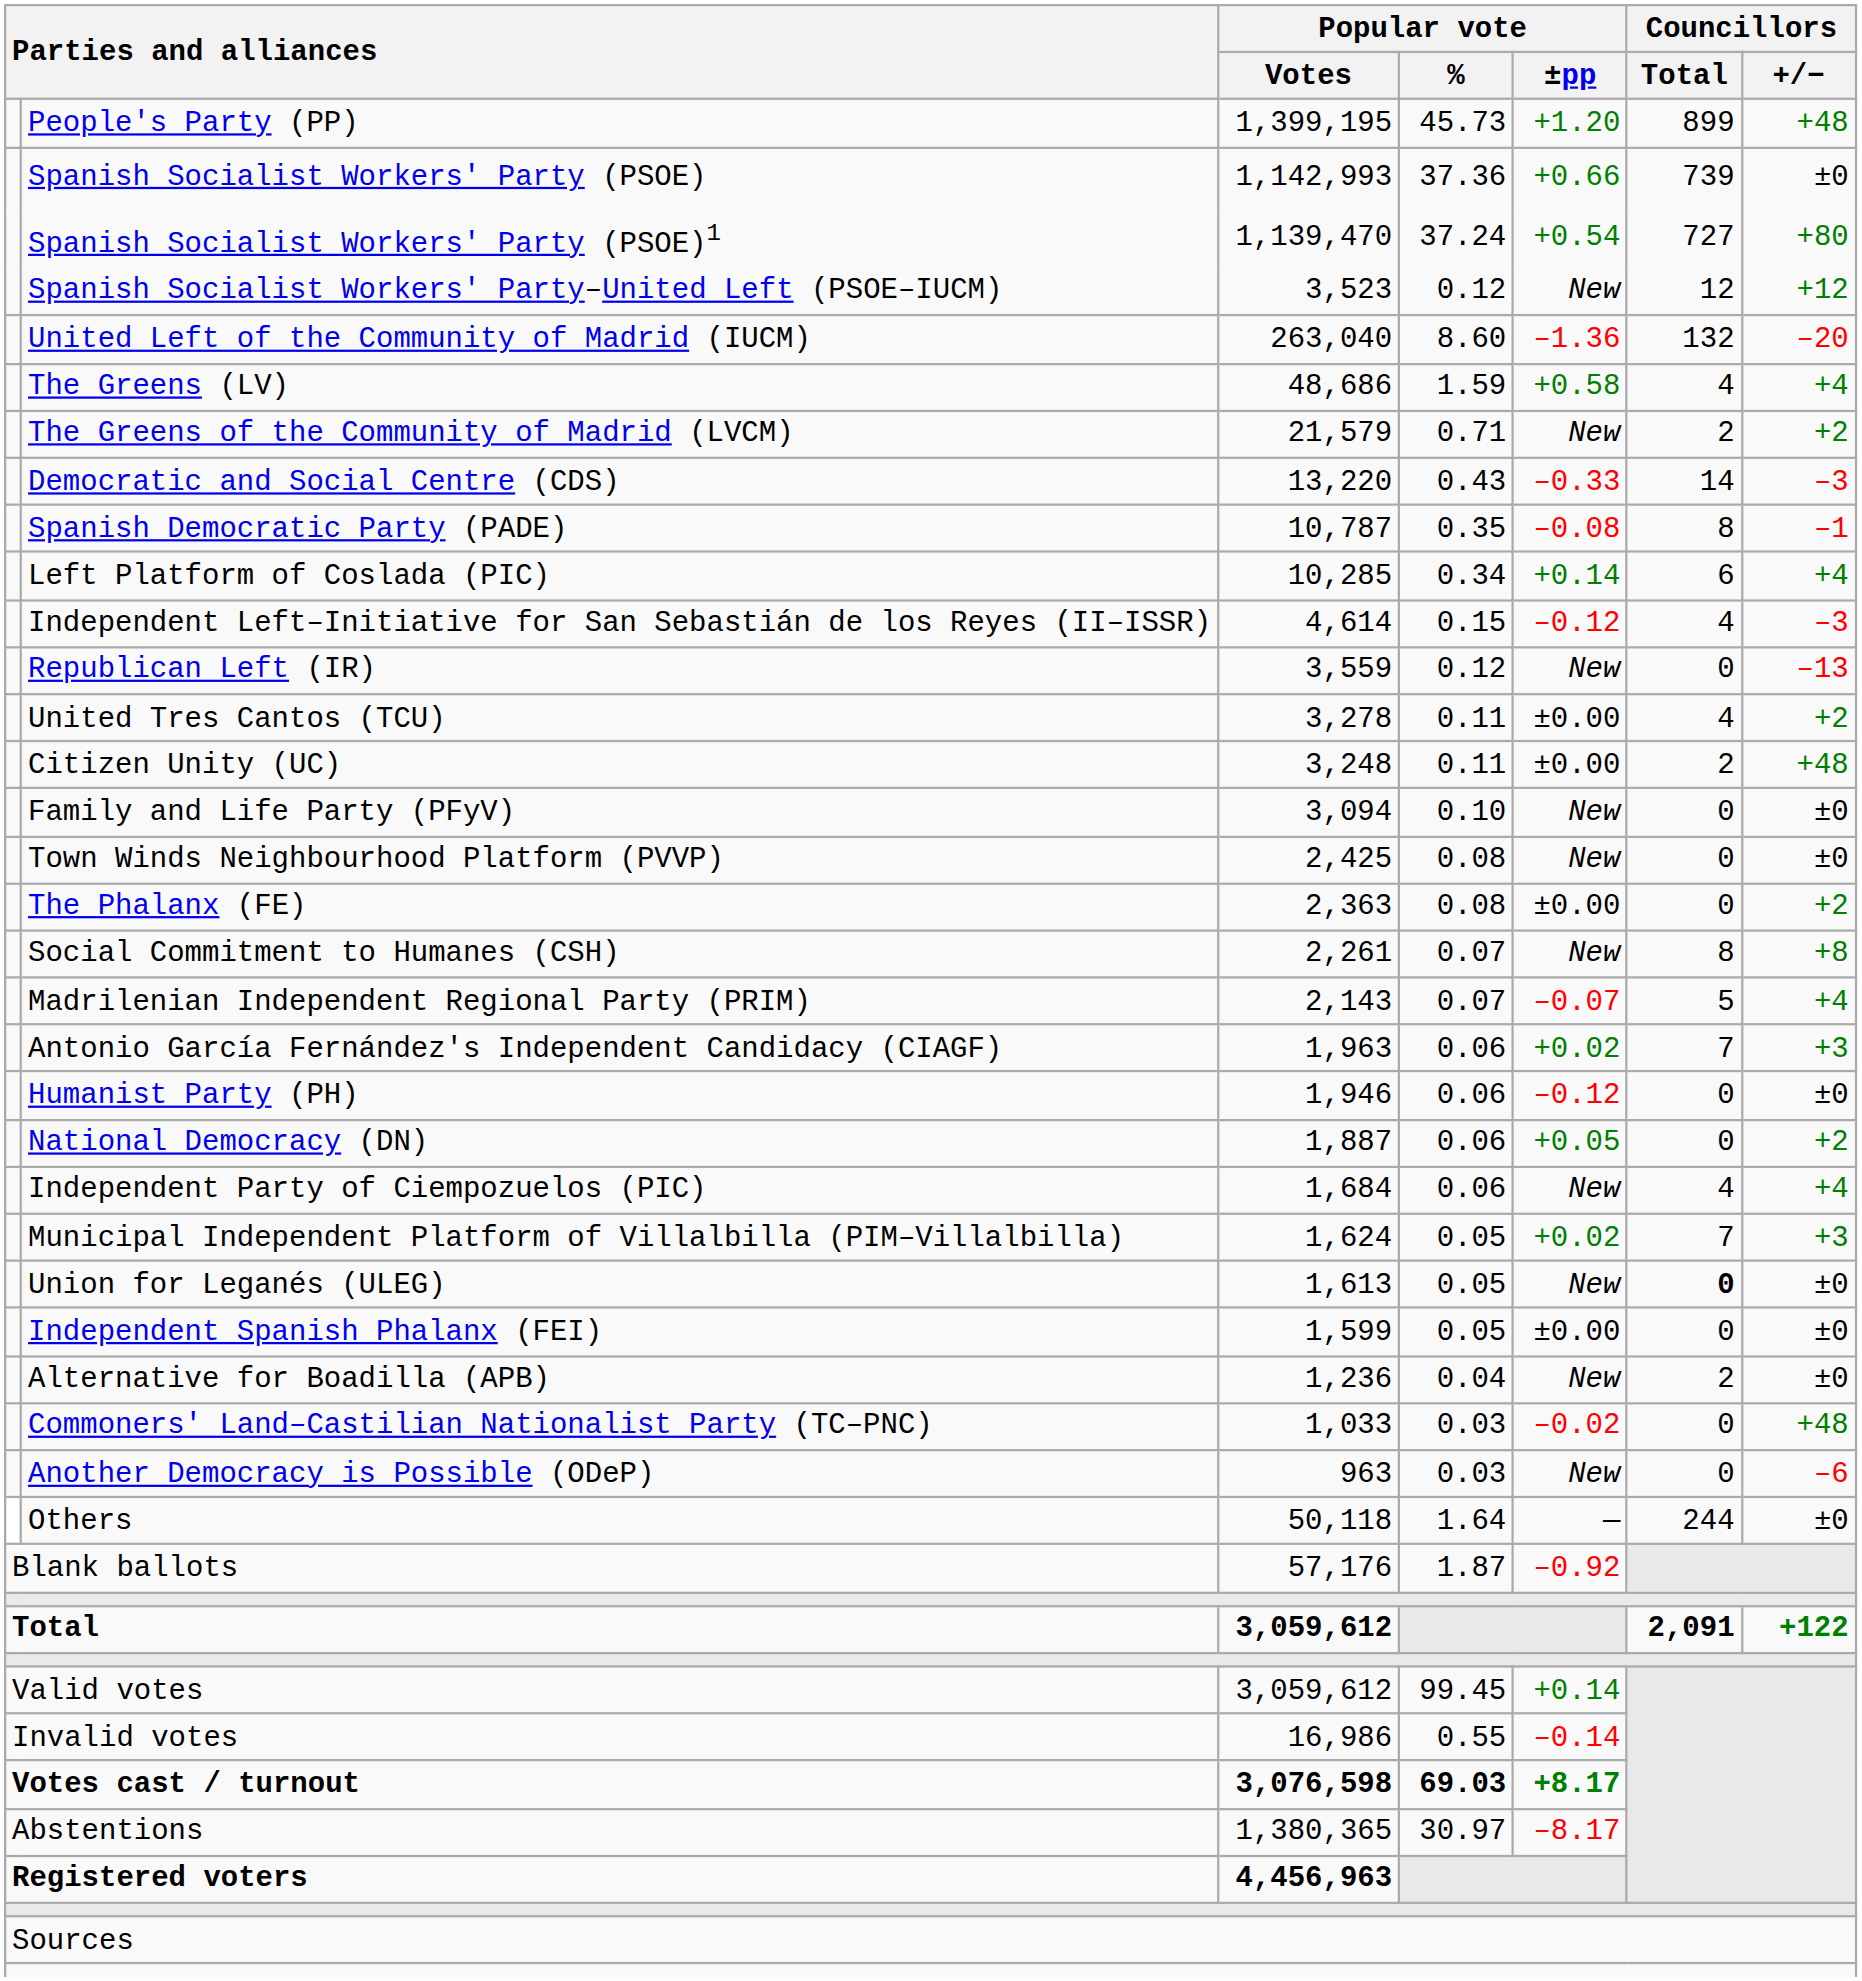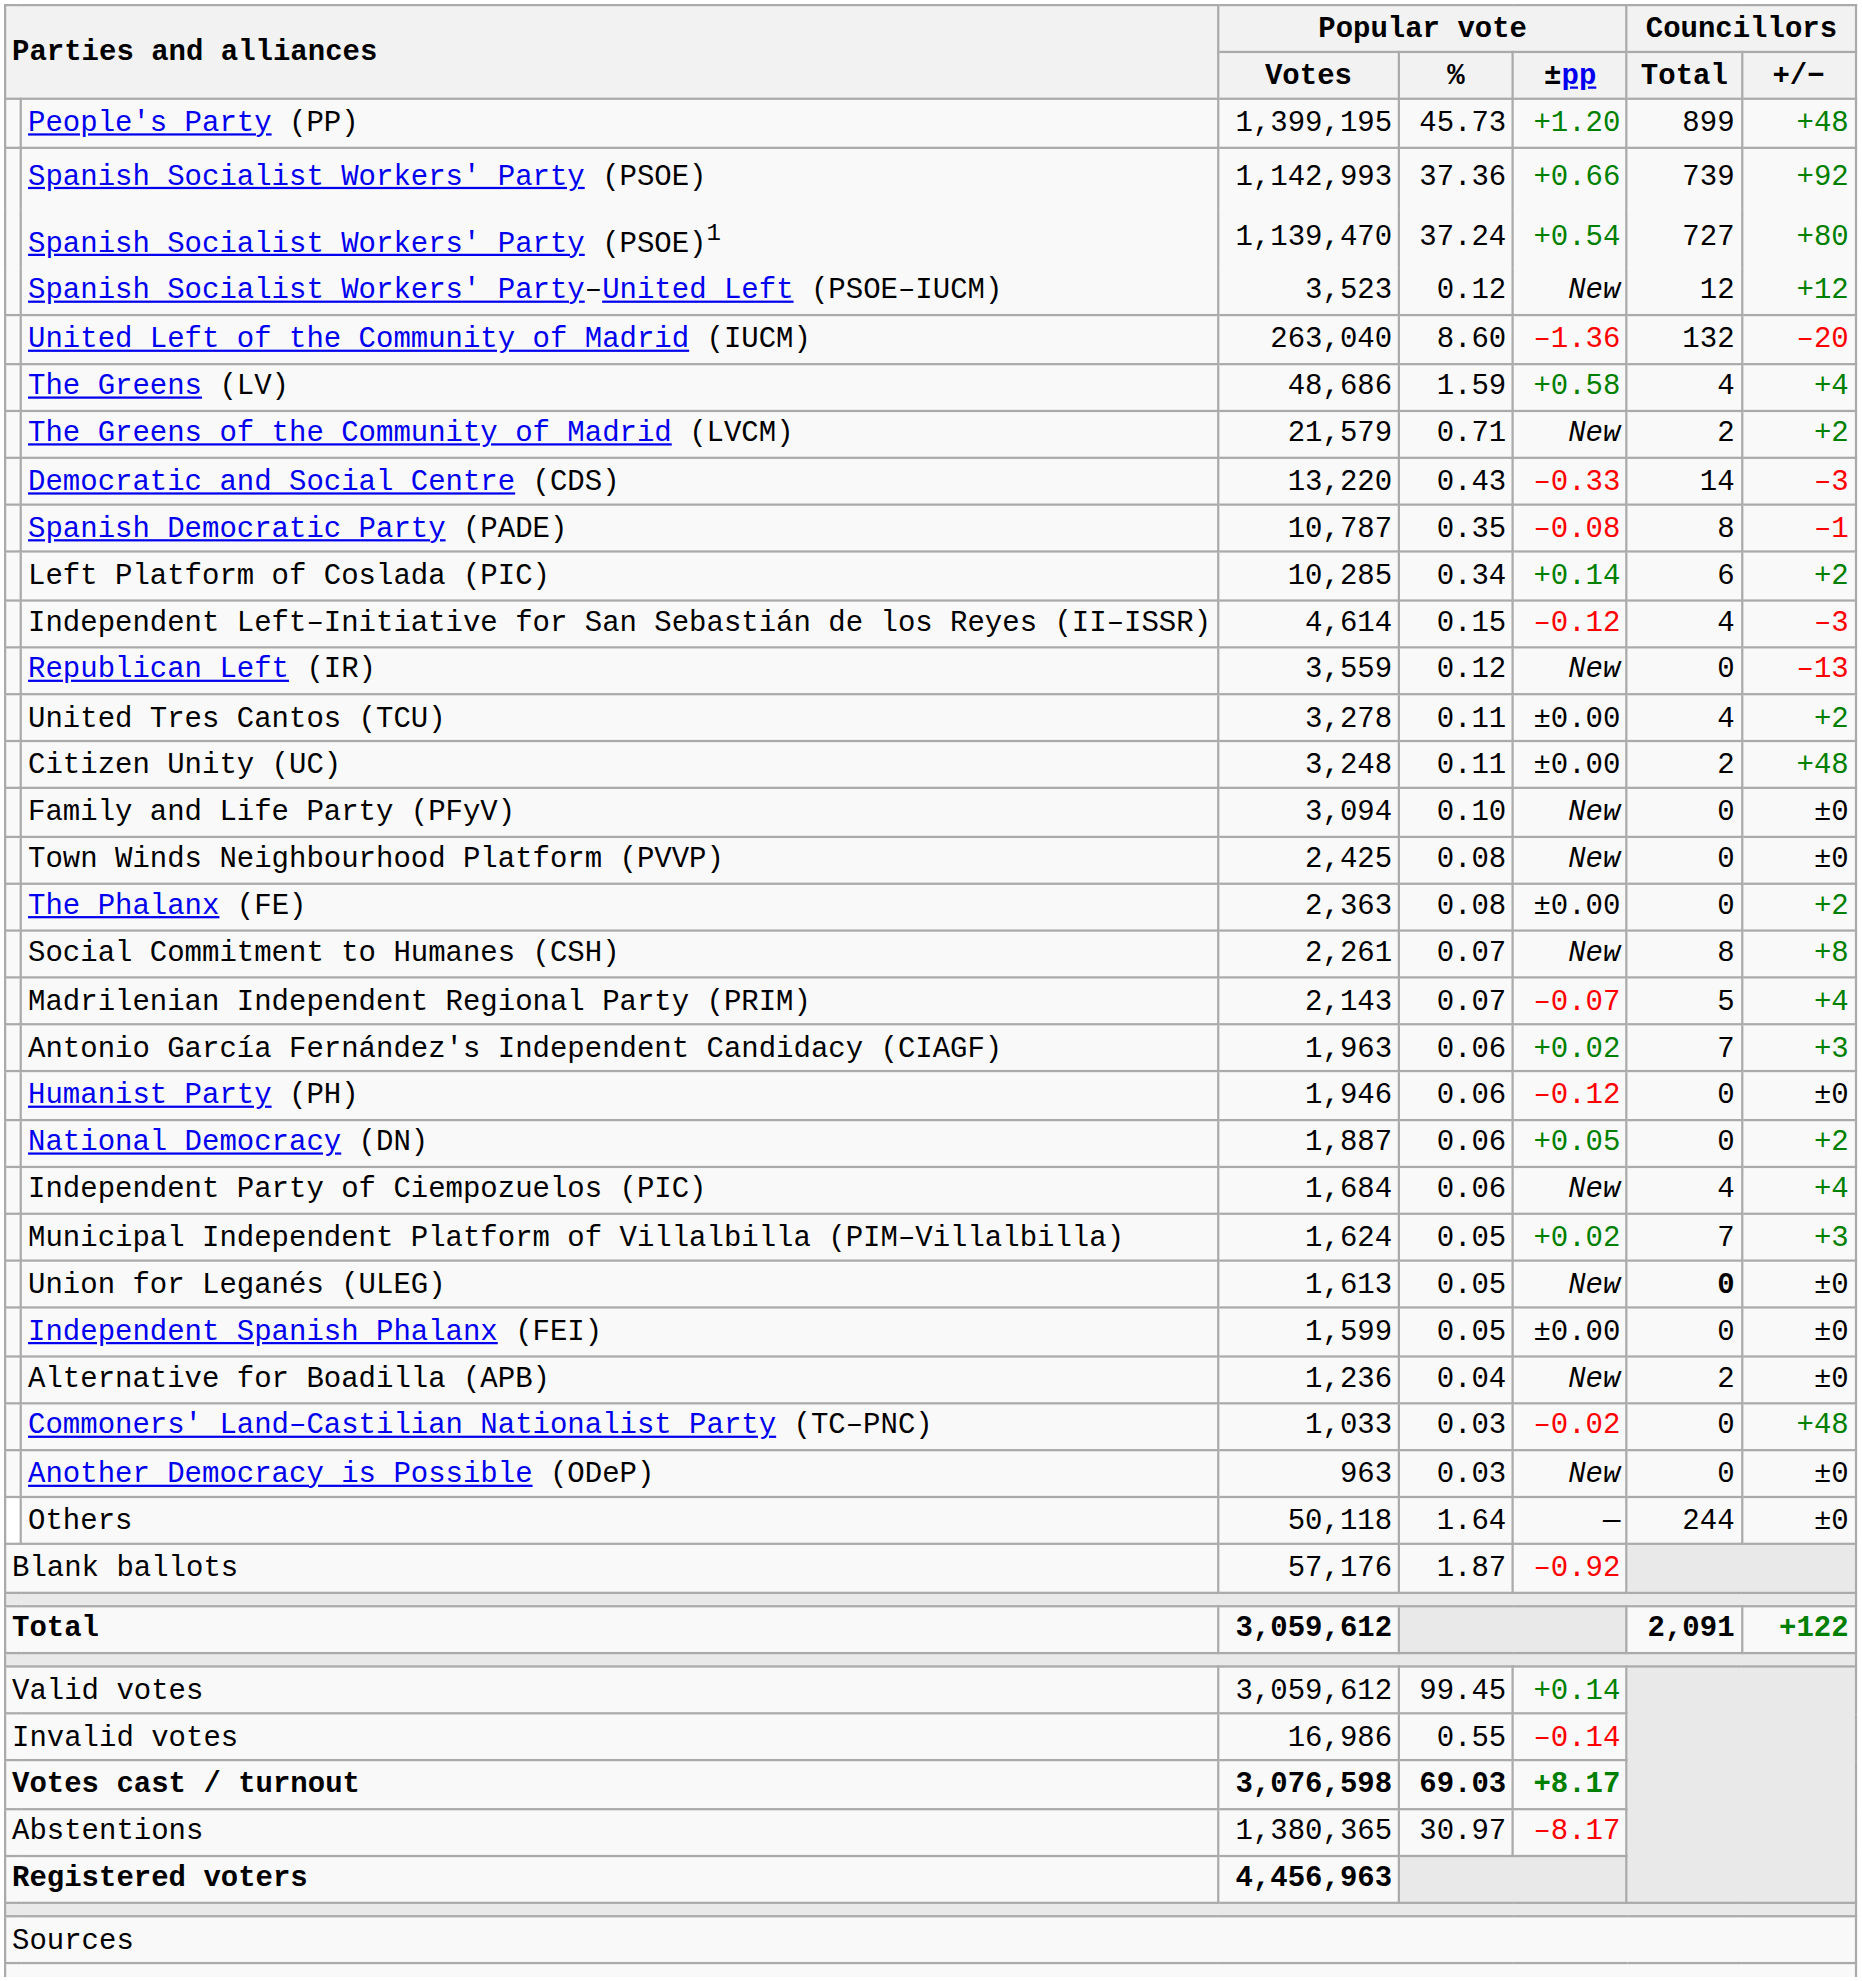(1831, 177) ±0 -> (1823, 177) +92
(1831, 576) +4 -> (1831, 576) +2
(1831, 1474) –6 -> (1831, 1474) ±0
